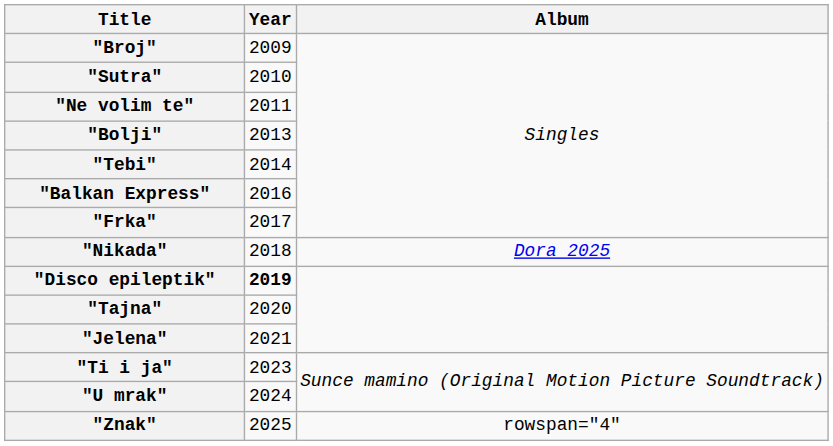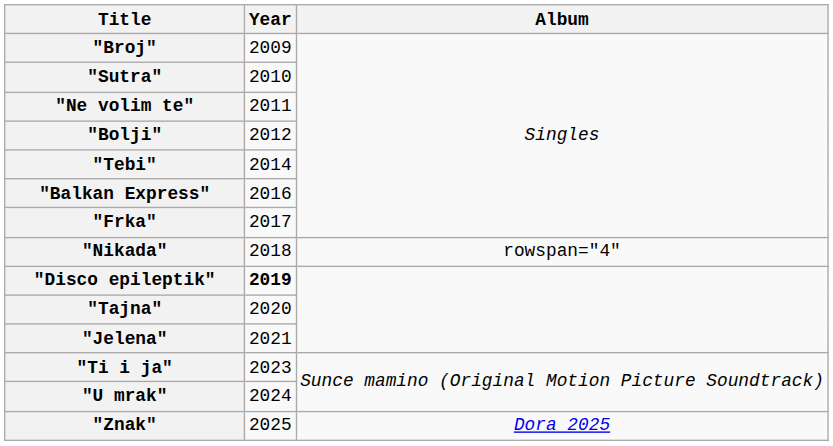(270, 135) 2013 -> (270, 135) 2012
(562, 251) Dora 2025 -> (562, 251) rowspan="4"
(562, 426) rowspan="4" -> (562, 426) Dora 2025
